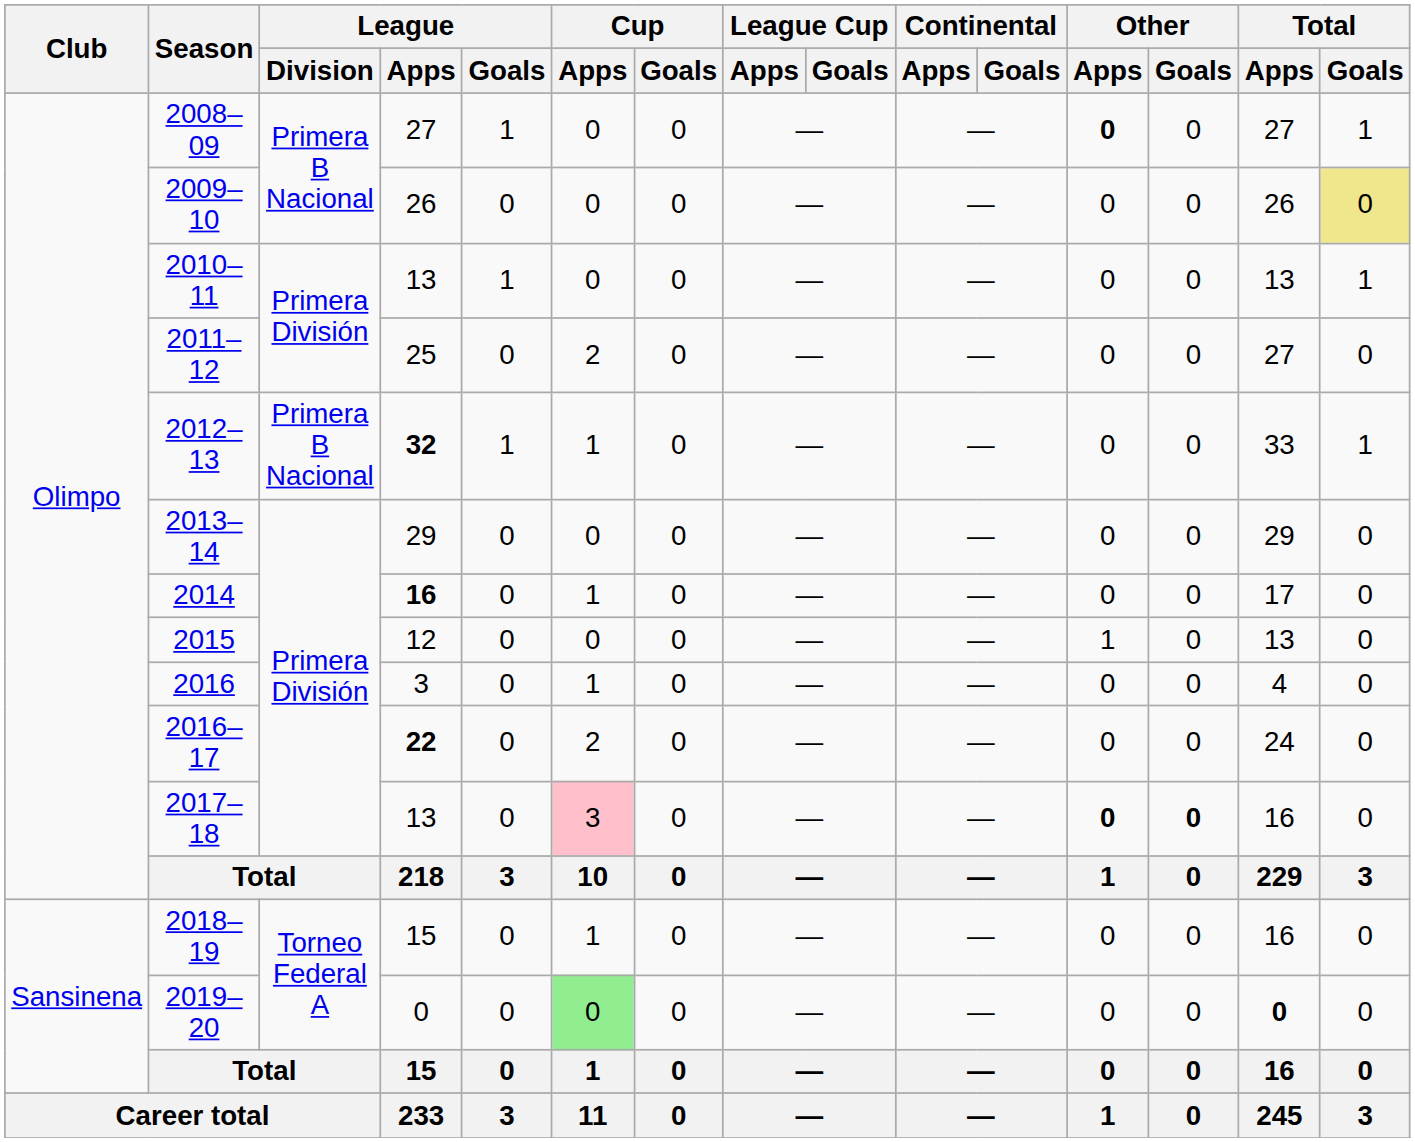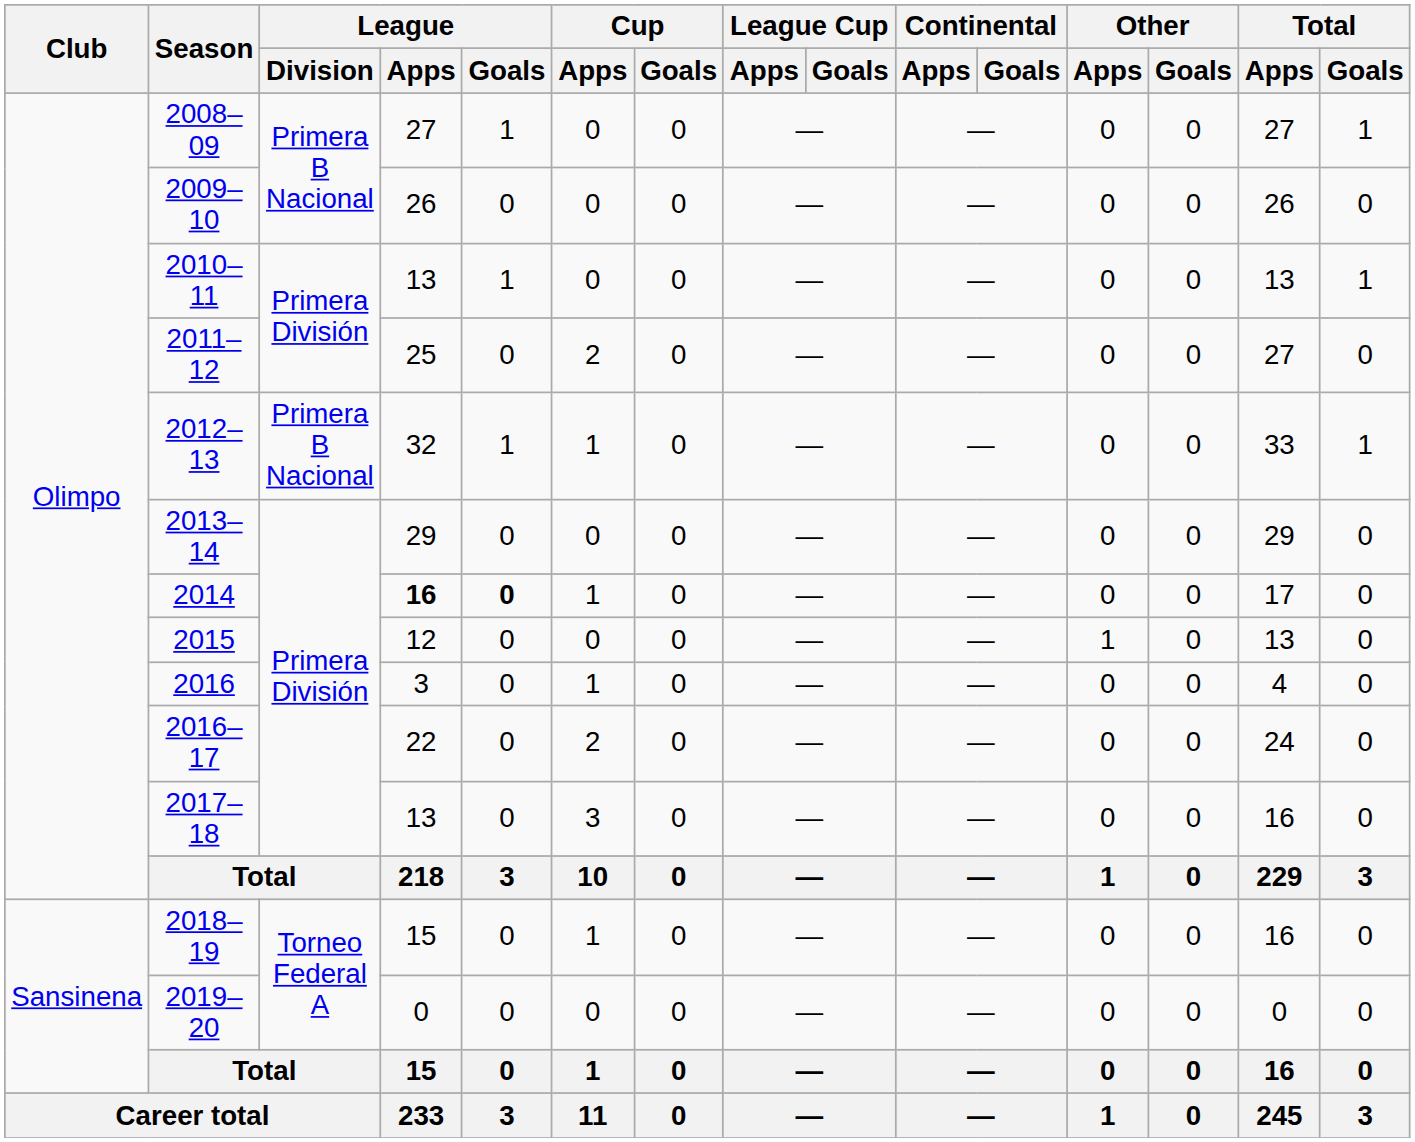(1108, 129) bold -> (1108, 129) normal
(1365, 204) khaki background -> (1365, 204) no background
(421, 445) bold -> (421, 445) normal
(507, 595) normal -> (507, 595) bold
(421, 742) bold -> (421, 742) normal
(593, 817) pink background -> (593, 817) no background
(1108, 817) bold -> (1108, 817) normal
(1194, 817) bold -> (1194, 817) normal
(593, 1011) lightgreen background -> (593, 1011) no background
(1279, 1011) bold -> (1279, 1011) normal
